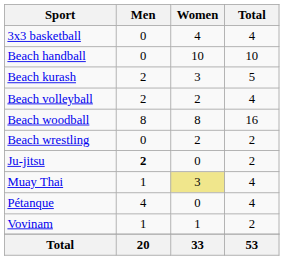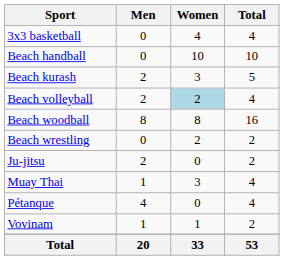(197, 98) no background -> (197, 98) lightblue background
(143, 161) bold -> (143, 161) normal
(197, 182) khaki background -> (197, 182) no background
